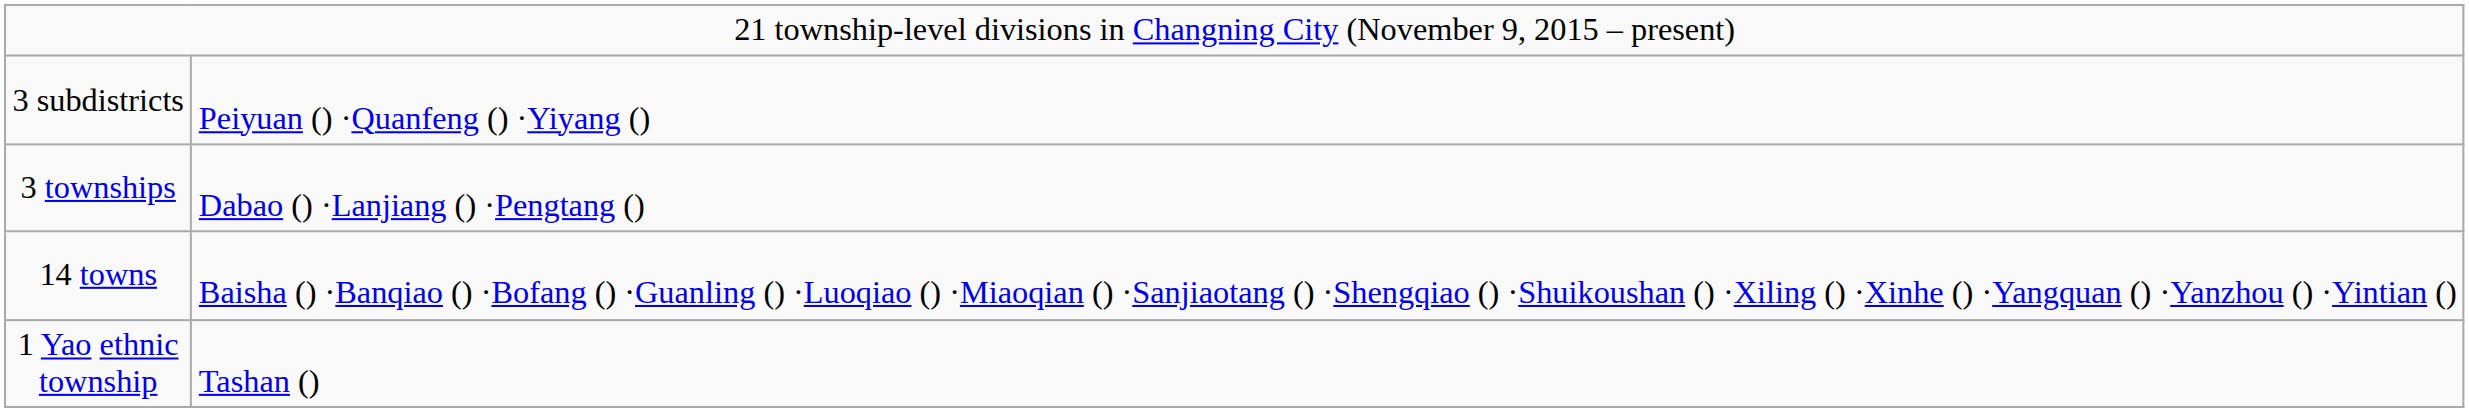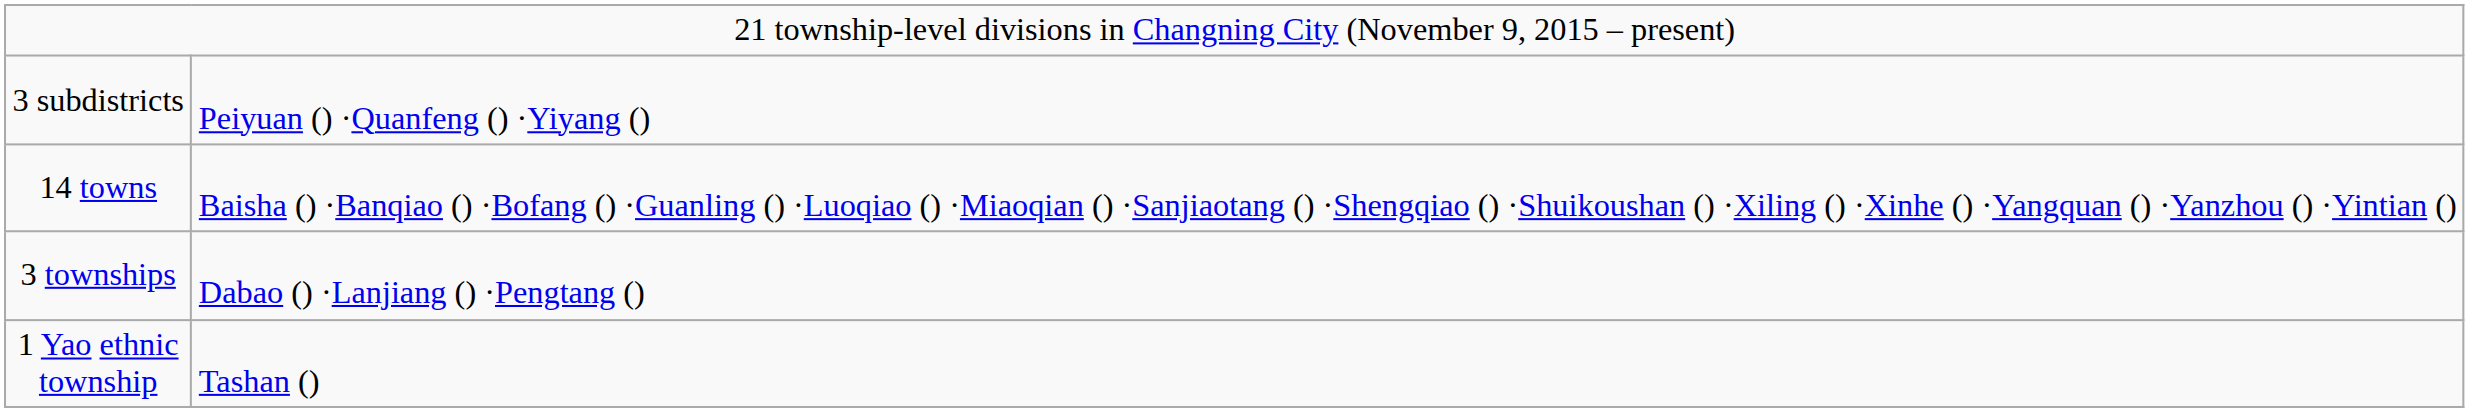rows swapped: (98, 274) <-> (98, 187)
